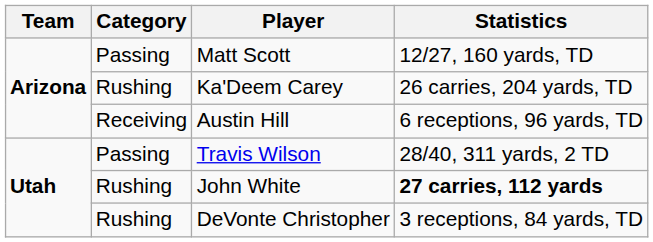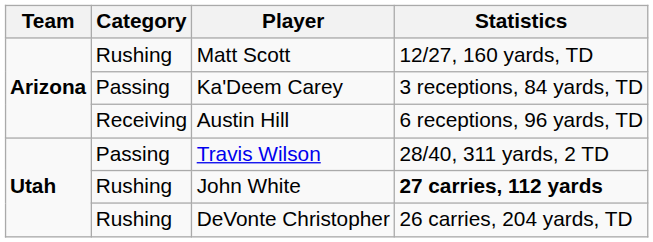(133, 54) Passing -> (134, 54) Rushing
(134, 87) Rushing -> (133, 87) Passing
(516, 87) 26 carries, 204 yards, TD -> (521, 87) 3 receptions, 84 yards, TD
(521, 219) 3 receptions, 84 yards, TD -> (516, 219) 26 carries, 204 yards, TD
